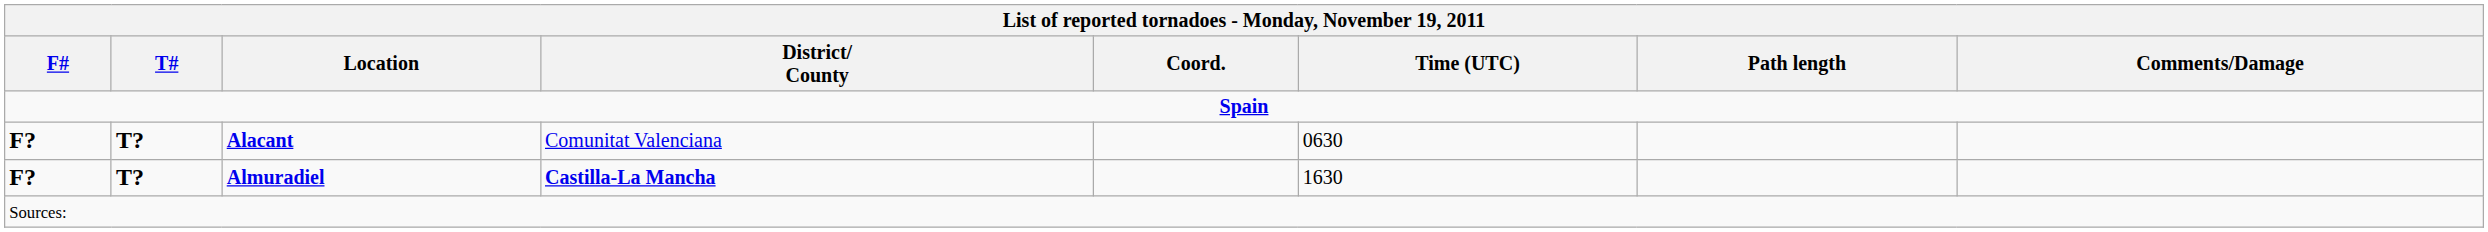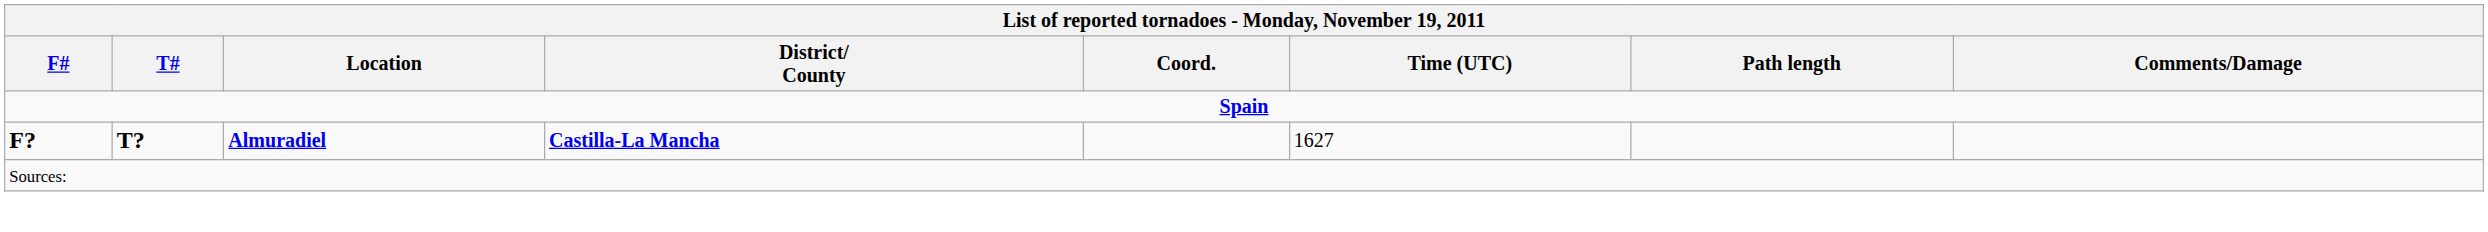- row: (260, 140)
(1323, 177) 1630 -> (1314, 140) 1627
